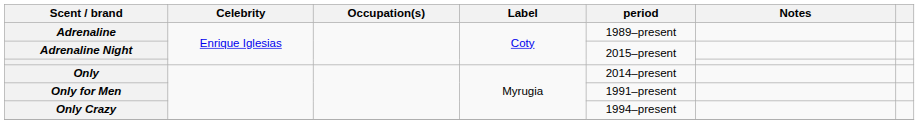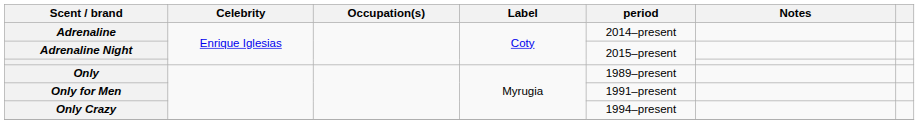(641, 31) 1989–present -> (641, 31) 2014–present
(641, 73) 2014–present -> (641, 73) 1989–present
